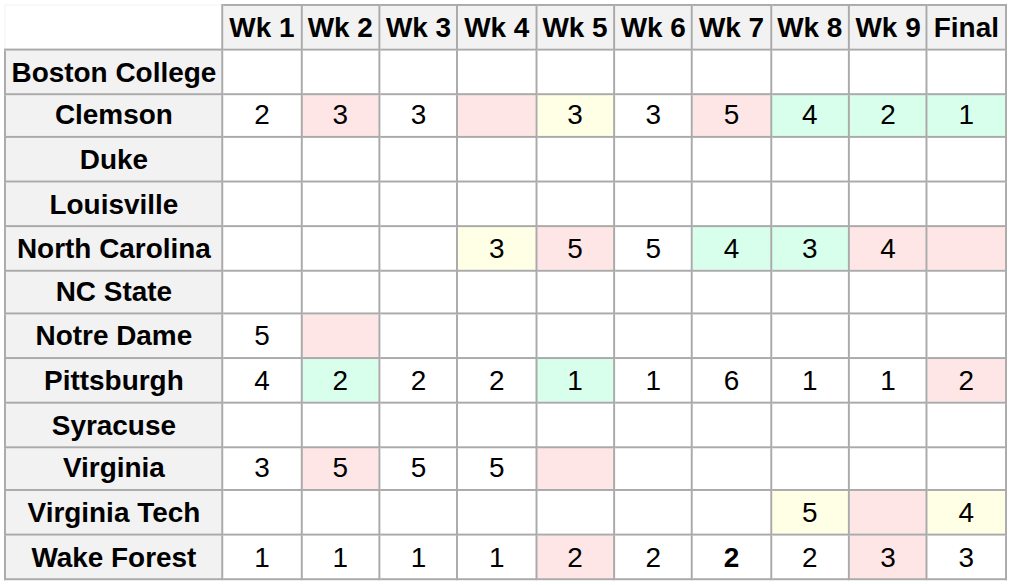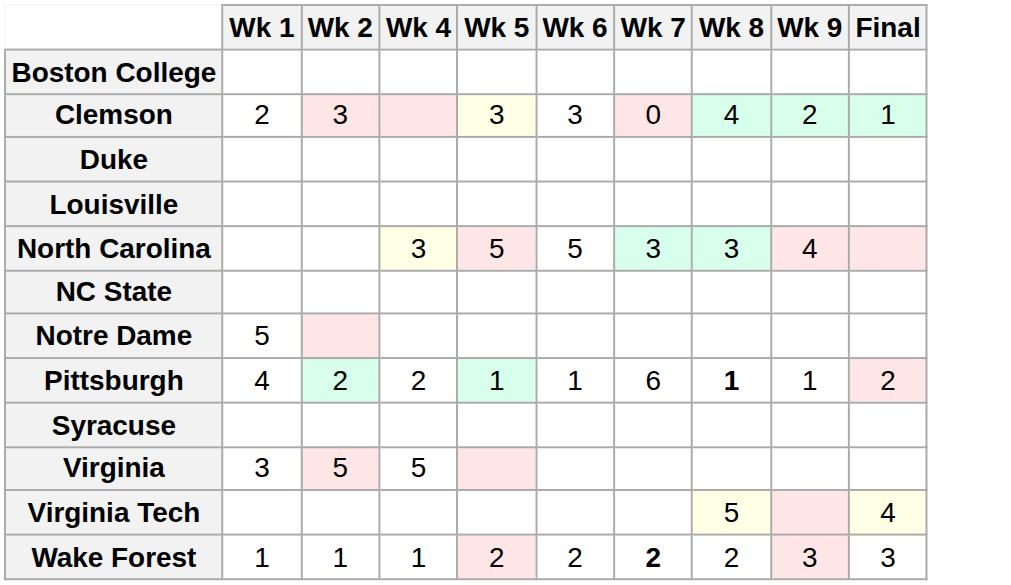- column: (418, 27)
(732, 116) 5 -> (653, 116) 0
(732, 248) 4 -> (653, 248) 3
(810, 381) normal -> (732, 381) bold
